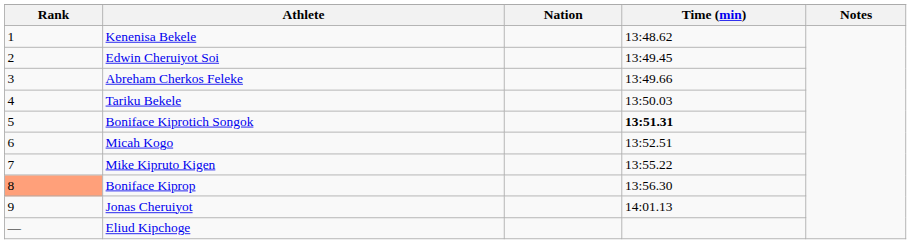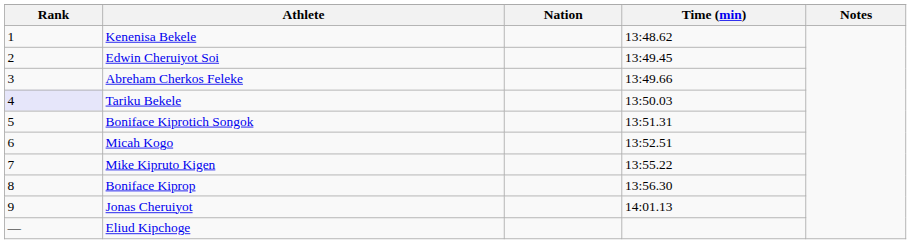(11, 100) no background -> (11, 100) lavender background
(649, 121) bold -> (649, 121) normal
(11, 185) lightsalmon background -> (11, 185) no background
